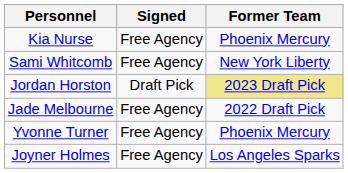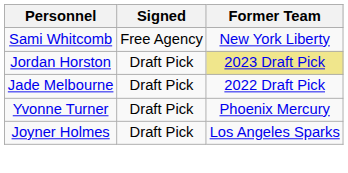- row: (61, 39)
(162, 109) Free Agency -> (162, 86) Draft Pick
(162, 132) Free Agency -> (162, 109) Draft Pick
(162, 156) Free Agency -> (162, 132) Draft Pick
